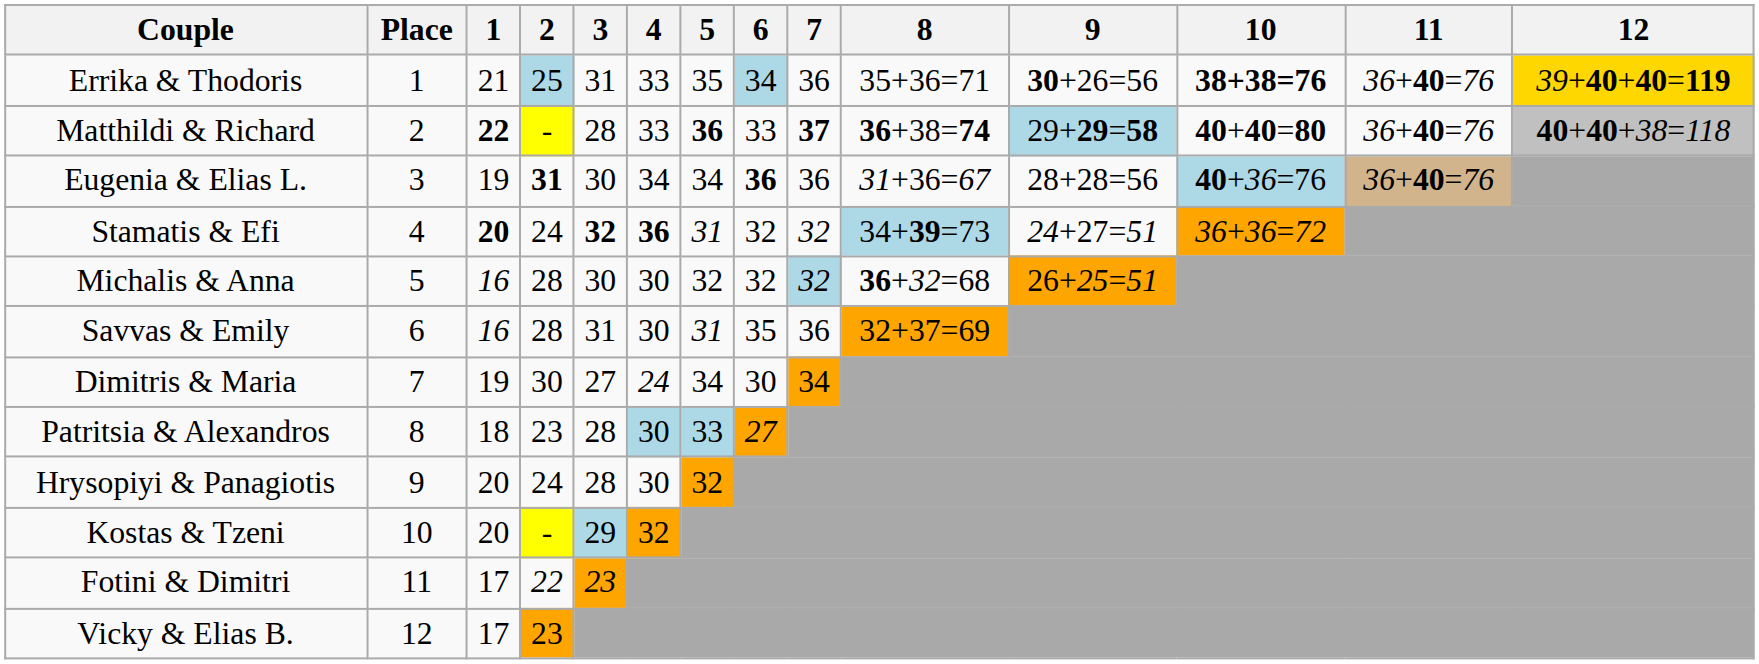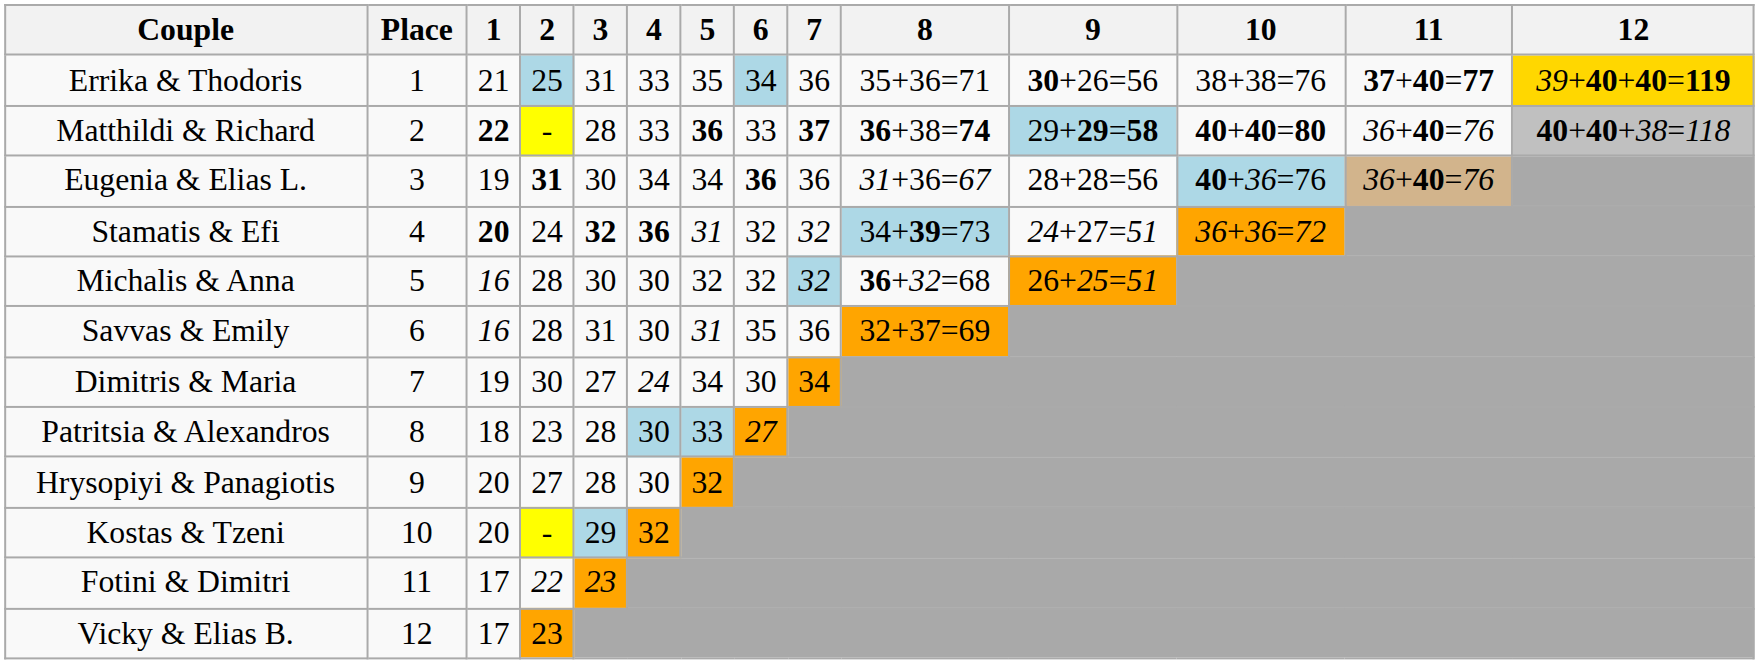(1261, 79) bold -> (1261, 79) normal
(1429, 79) 36+40=76 -> (1429, 79) 37+40=77
(547, 481) 24 -> (547, 481) 27
